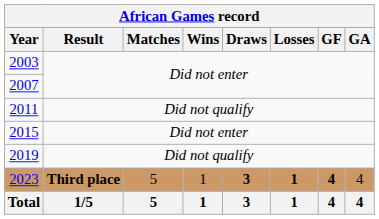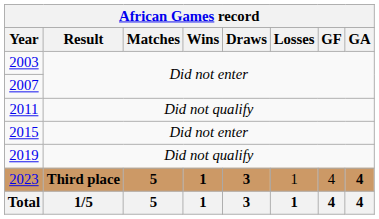(153, 179) normal -> (153, 179) bold
(203, 179) normal -> (203, 179) bold
(294, 179) bold -> (294, 179) normal
(332, 179) bold -> (332, 179) normal
(360, 179) normal -> (360, 179) bold
